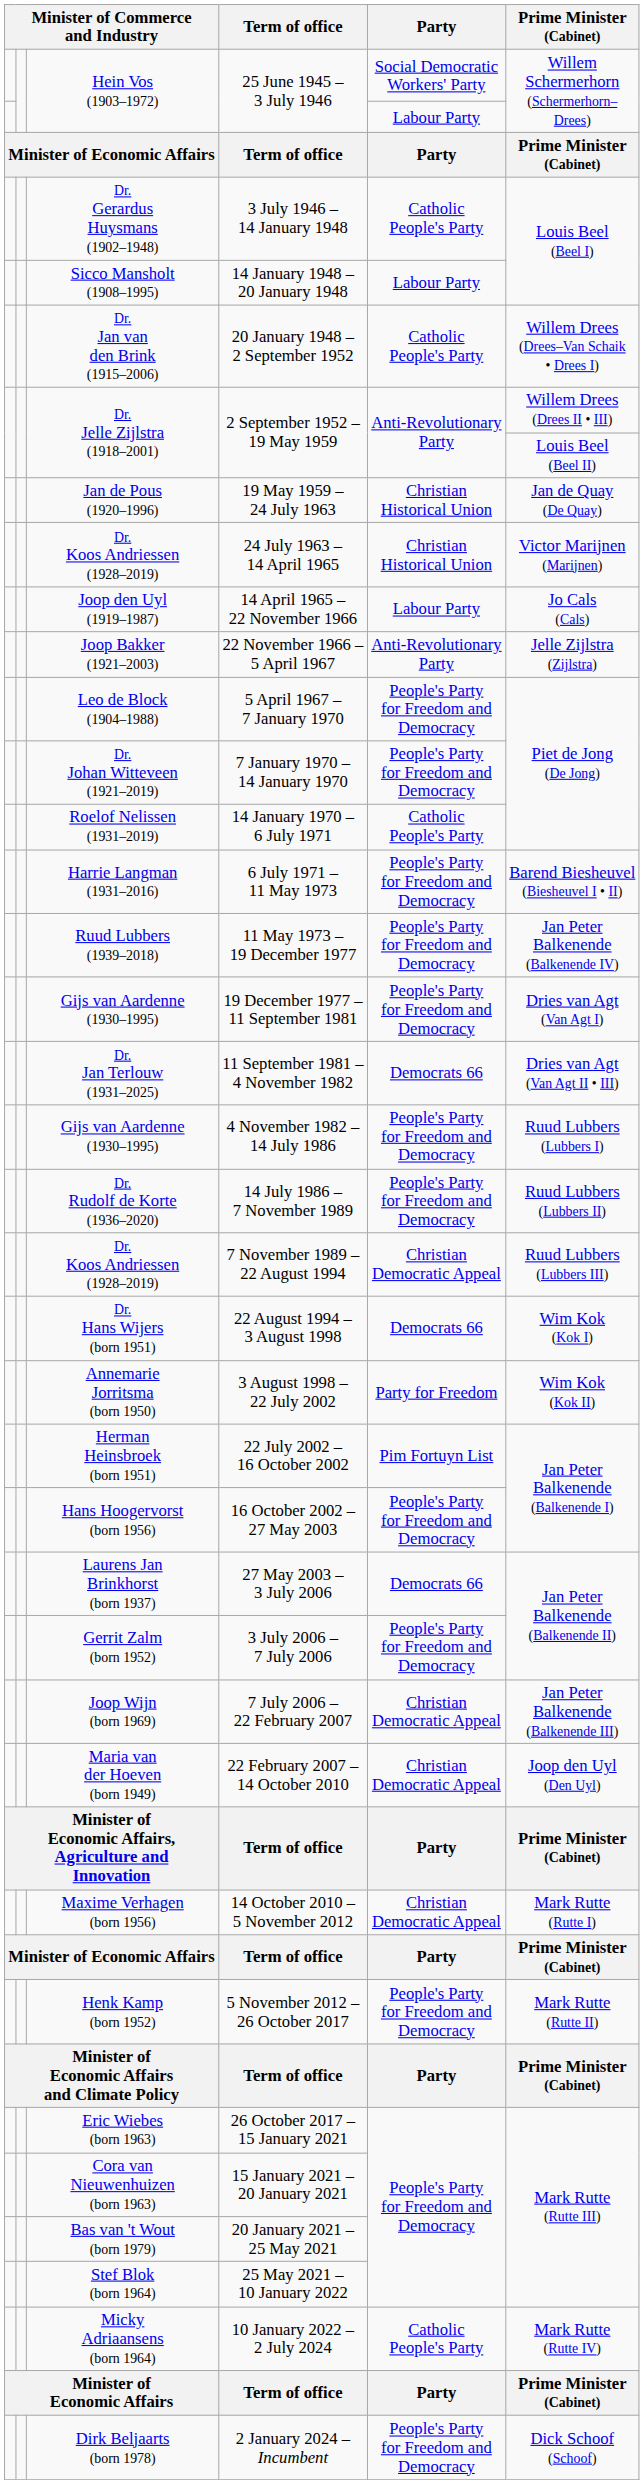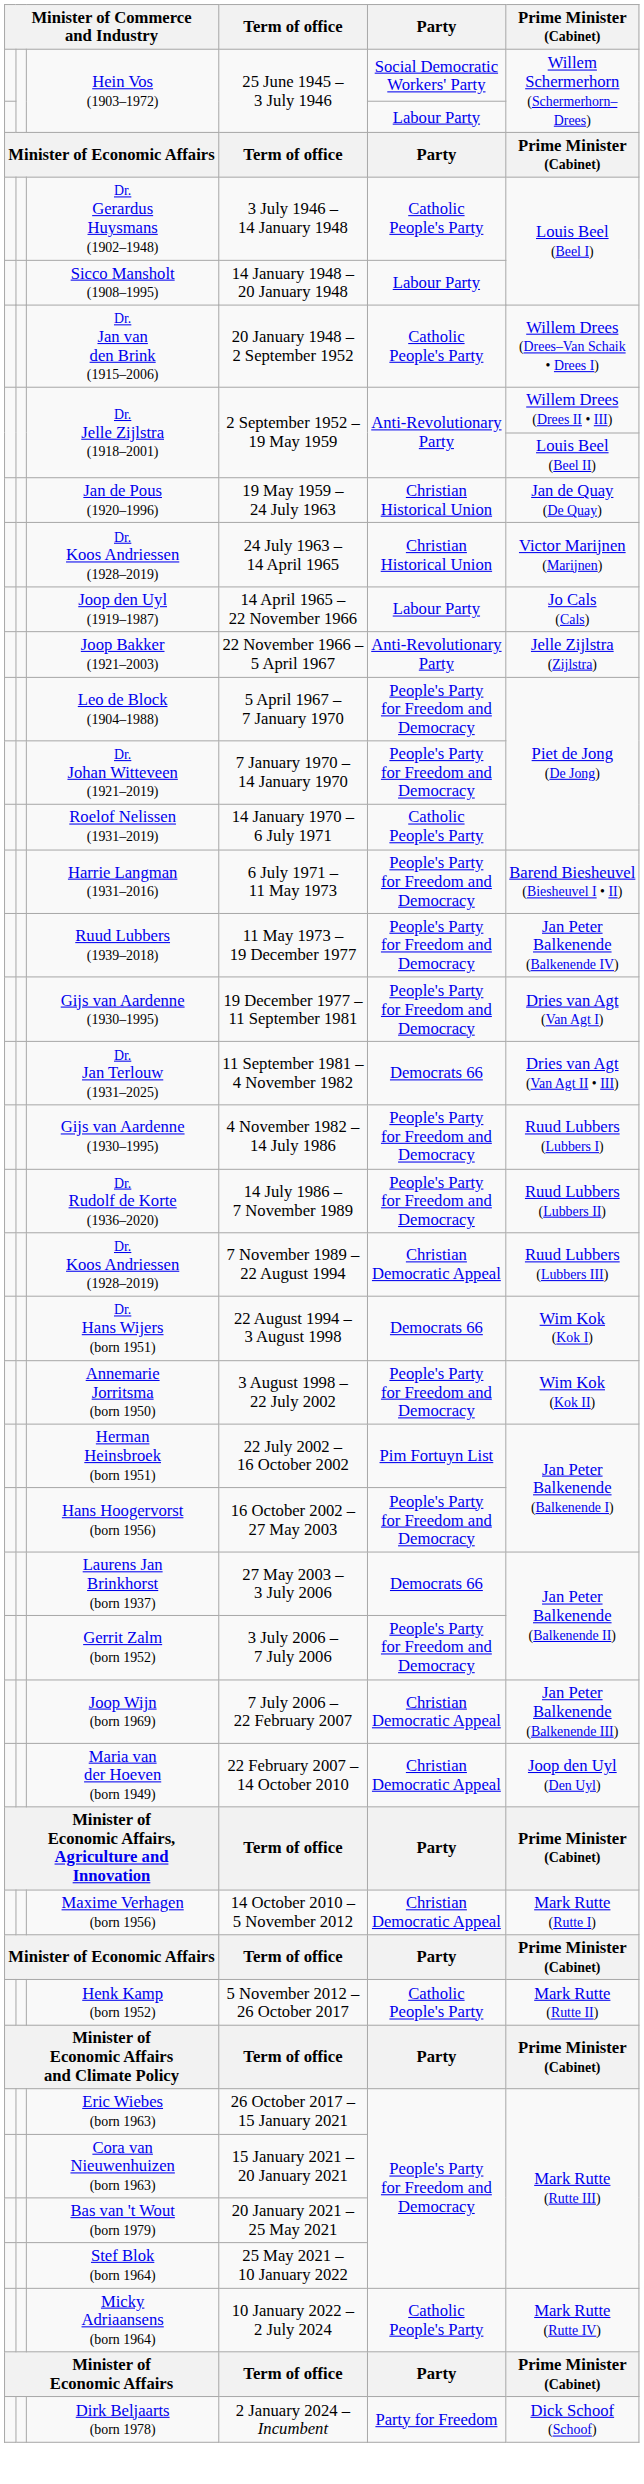(436, 1392) Party for Freedom -> (436, 1392) People's Party for Freedom and Democracy
(436, 2011) People's Party for Freedom and Democracy -> (436, 2002) Catholic People's Party
(436, 2447) People's Party for Freedom and Democracy -> (436, 2419) Party for Freedom
